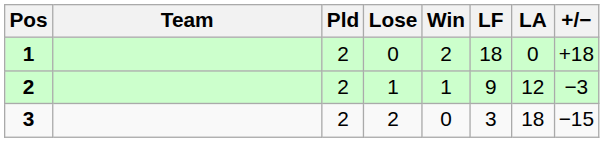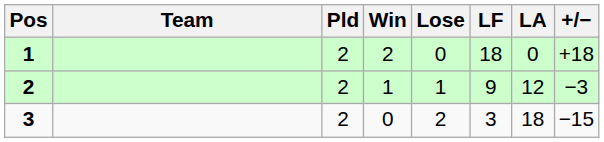columns swapped: (446, 20) <-> (393, 20)
